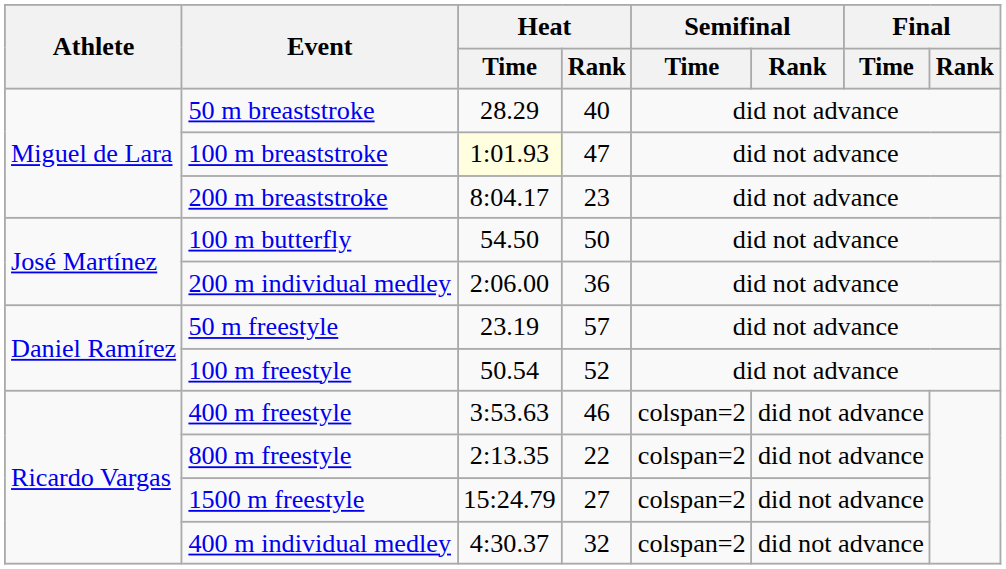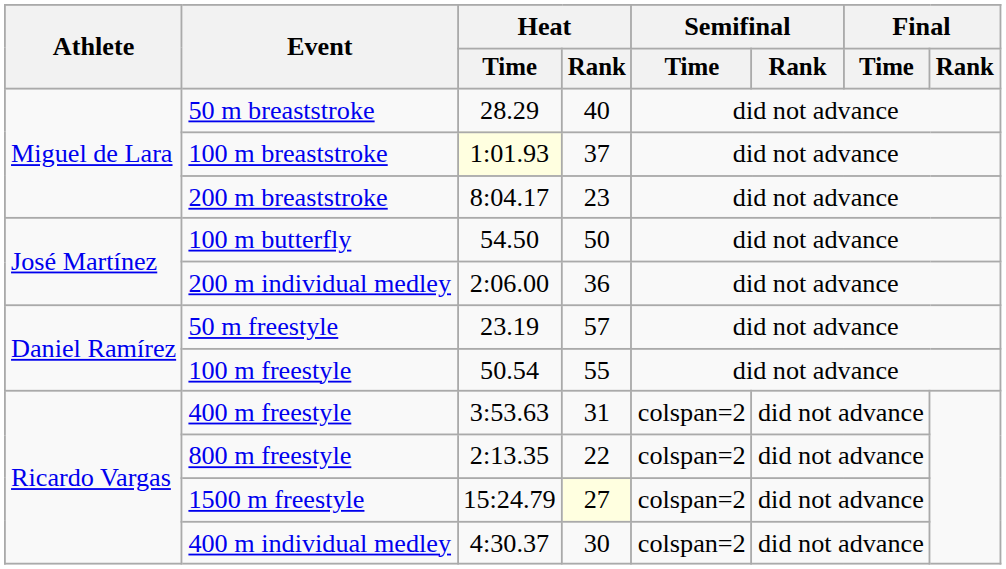(597, 153) 47 -> (597, 153) 37
(597, 369) 52 -> (597, 369) 55
(597, 413) 46 -> (597, 413) 31
(597, 499) no background -> (597, 499) lightyellow background
(597, 542) 32 -> (597, 542) 30
